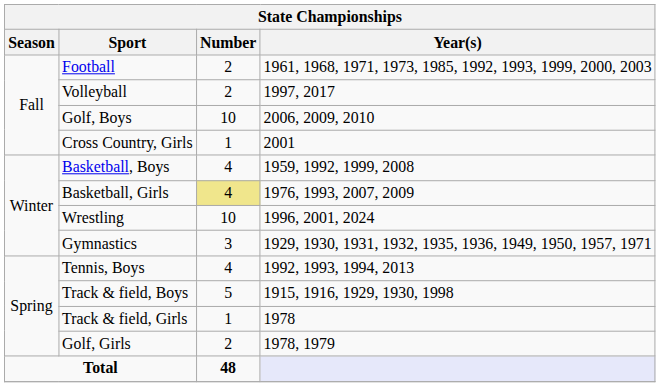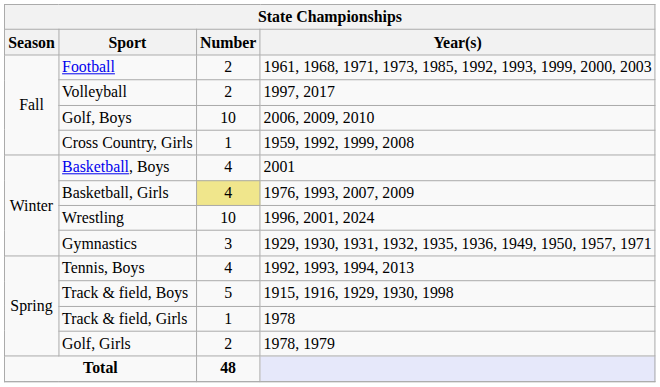(279, 142) 2001 -> (339, 142) 1959, 1992, 1999, 2008
(339, 167) 1959, 1992, 1999, 2008 -> (279, 167) 2001
